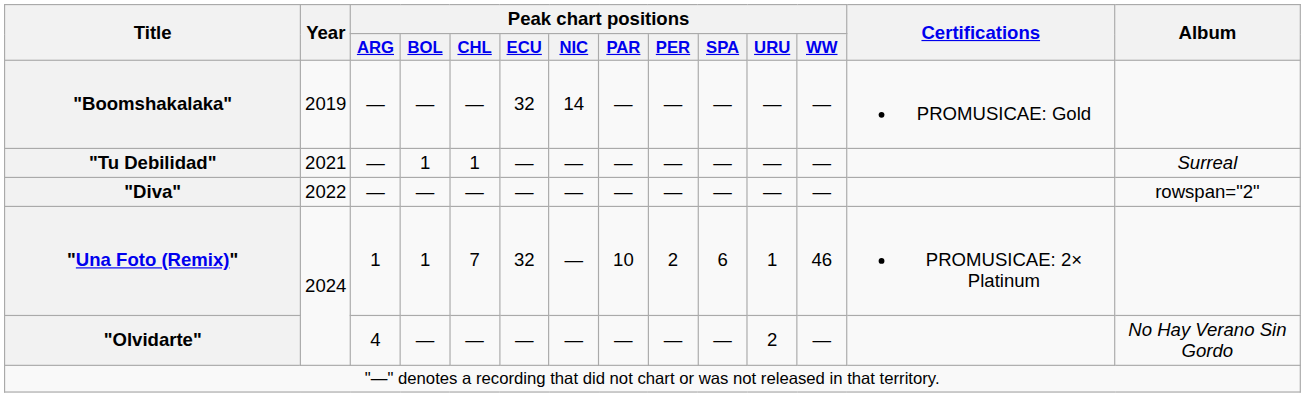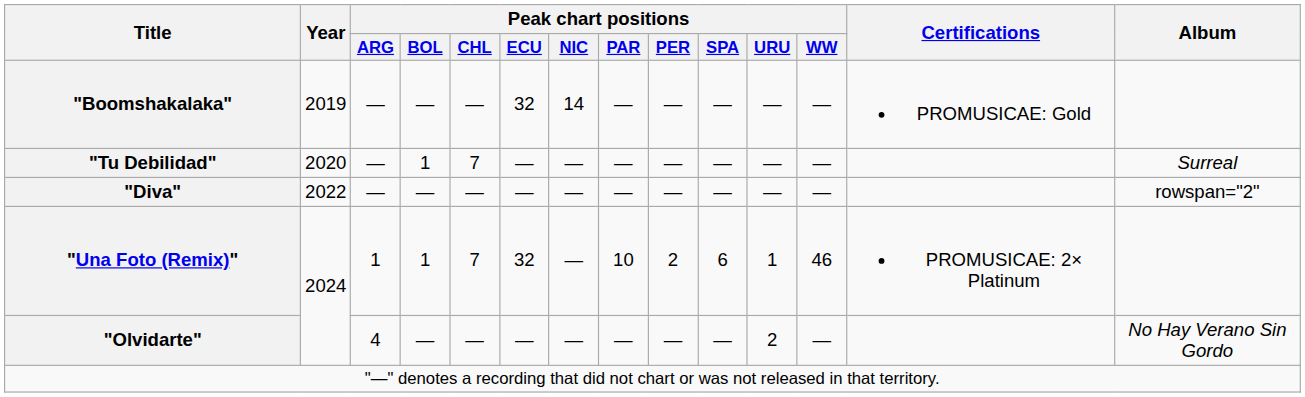(326, 162) 2021 -> (326, 162) 2020
(475, 162) 1 -> (475, 162) 7
